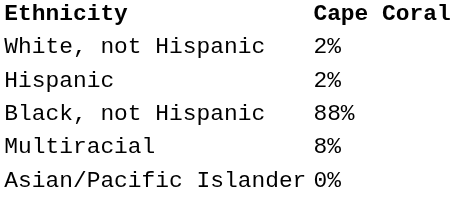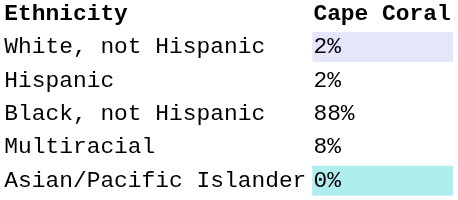(327, 47) no background -> (327, 47) lavender background
(327, 181) no background -> (327, 181) paleturquoise background
